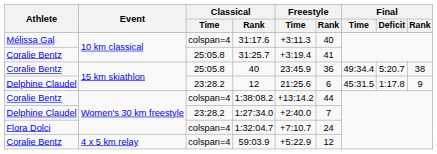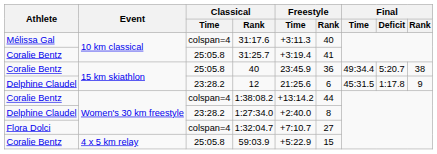(329, 113) 7 -> (329, 113) 8
(329, 128) 24 -> (329, 128) 27
(209, 142) colspan=4 -> (209, 142) 25:05.8
(329, 142) 12 -> (329, 142) 15
